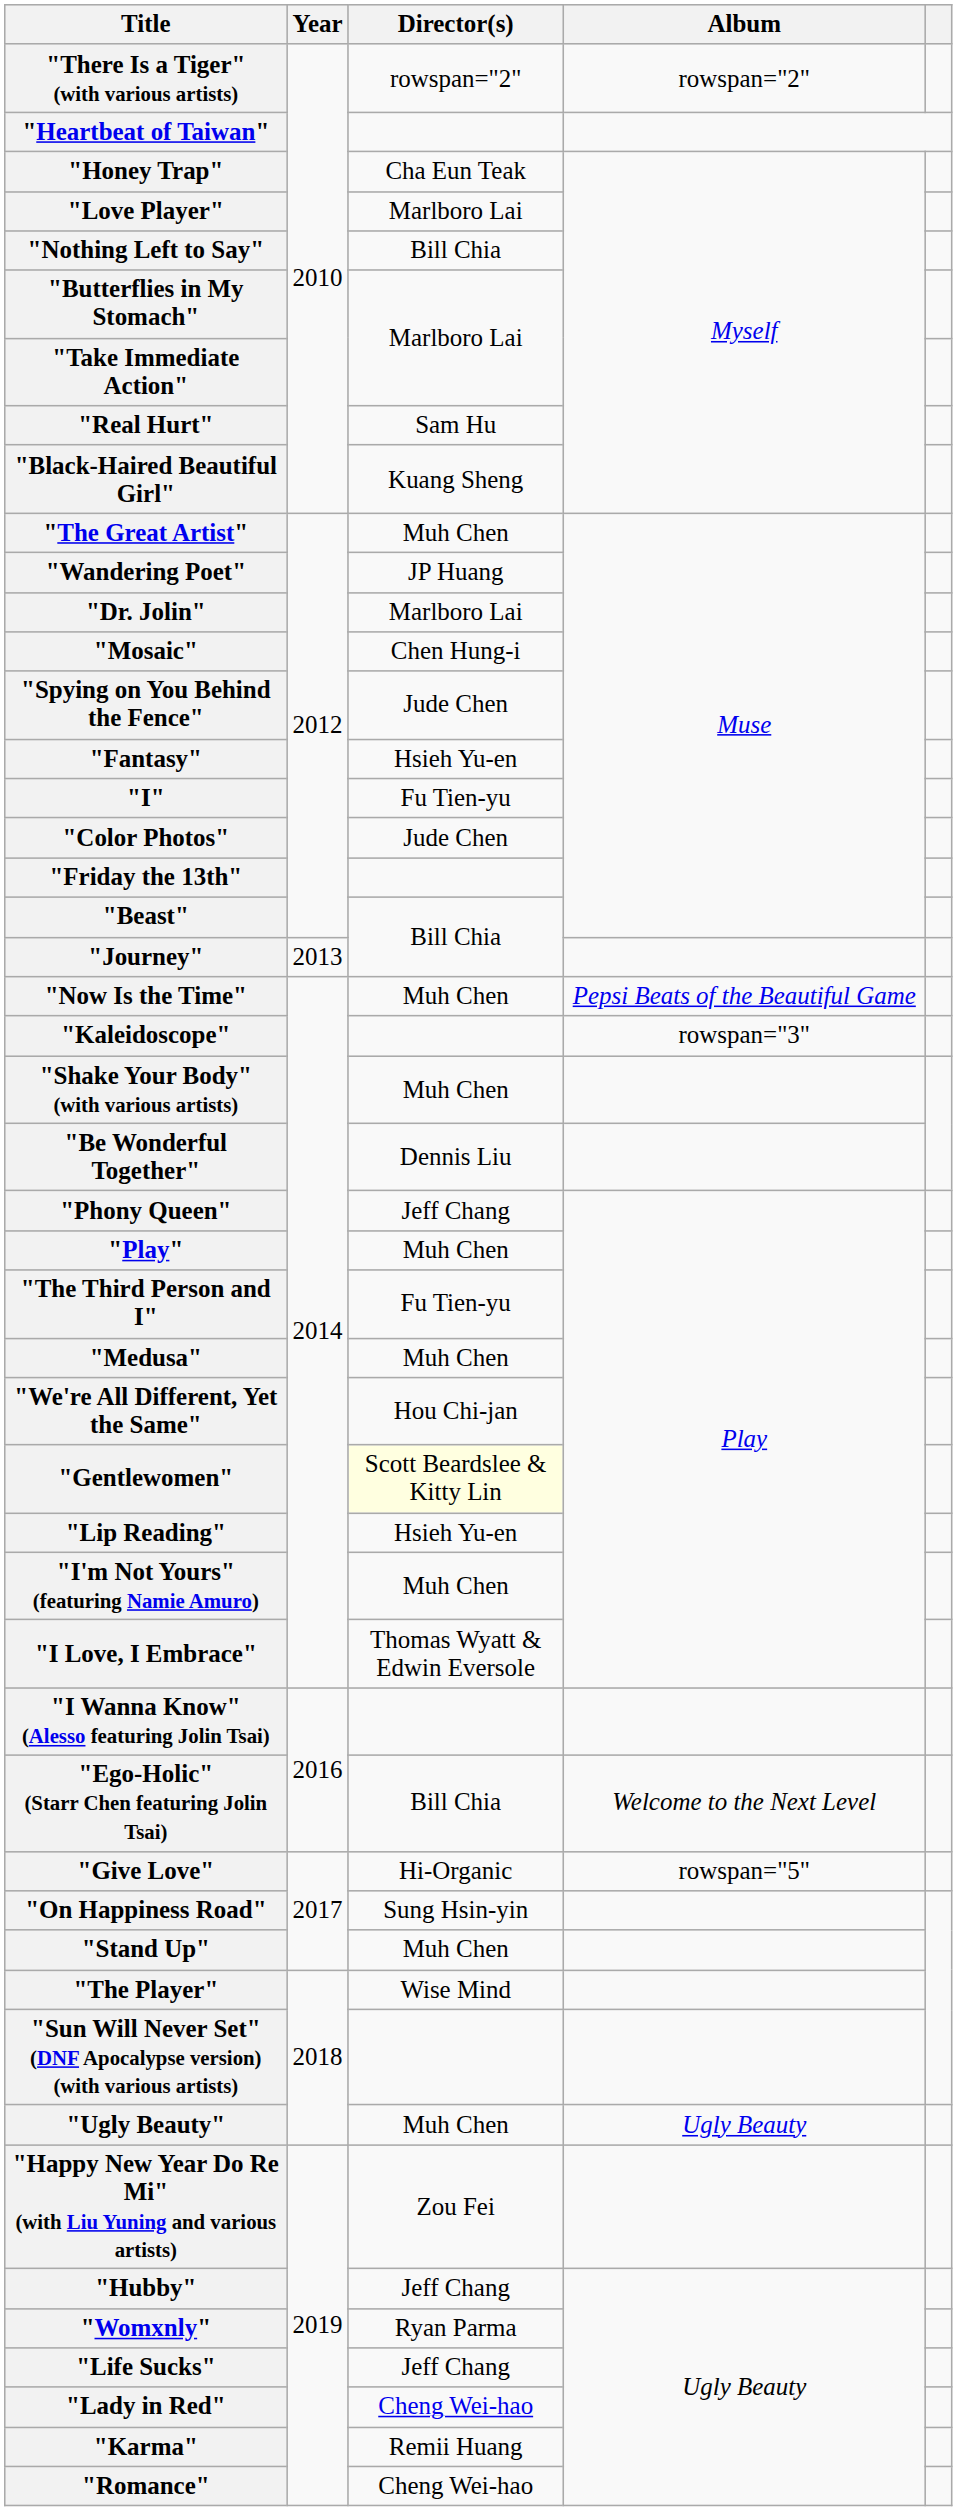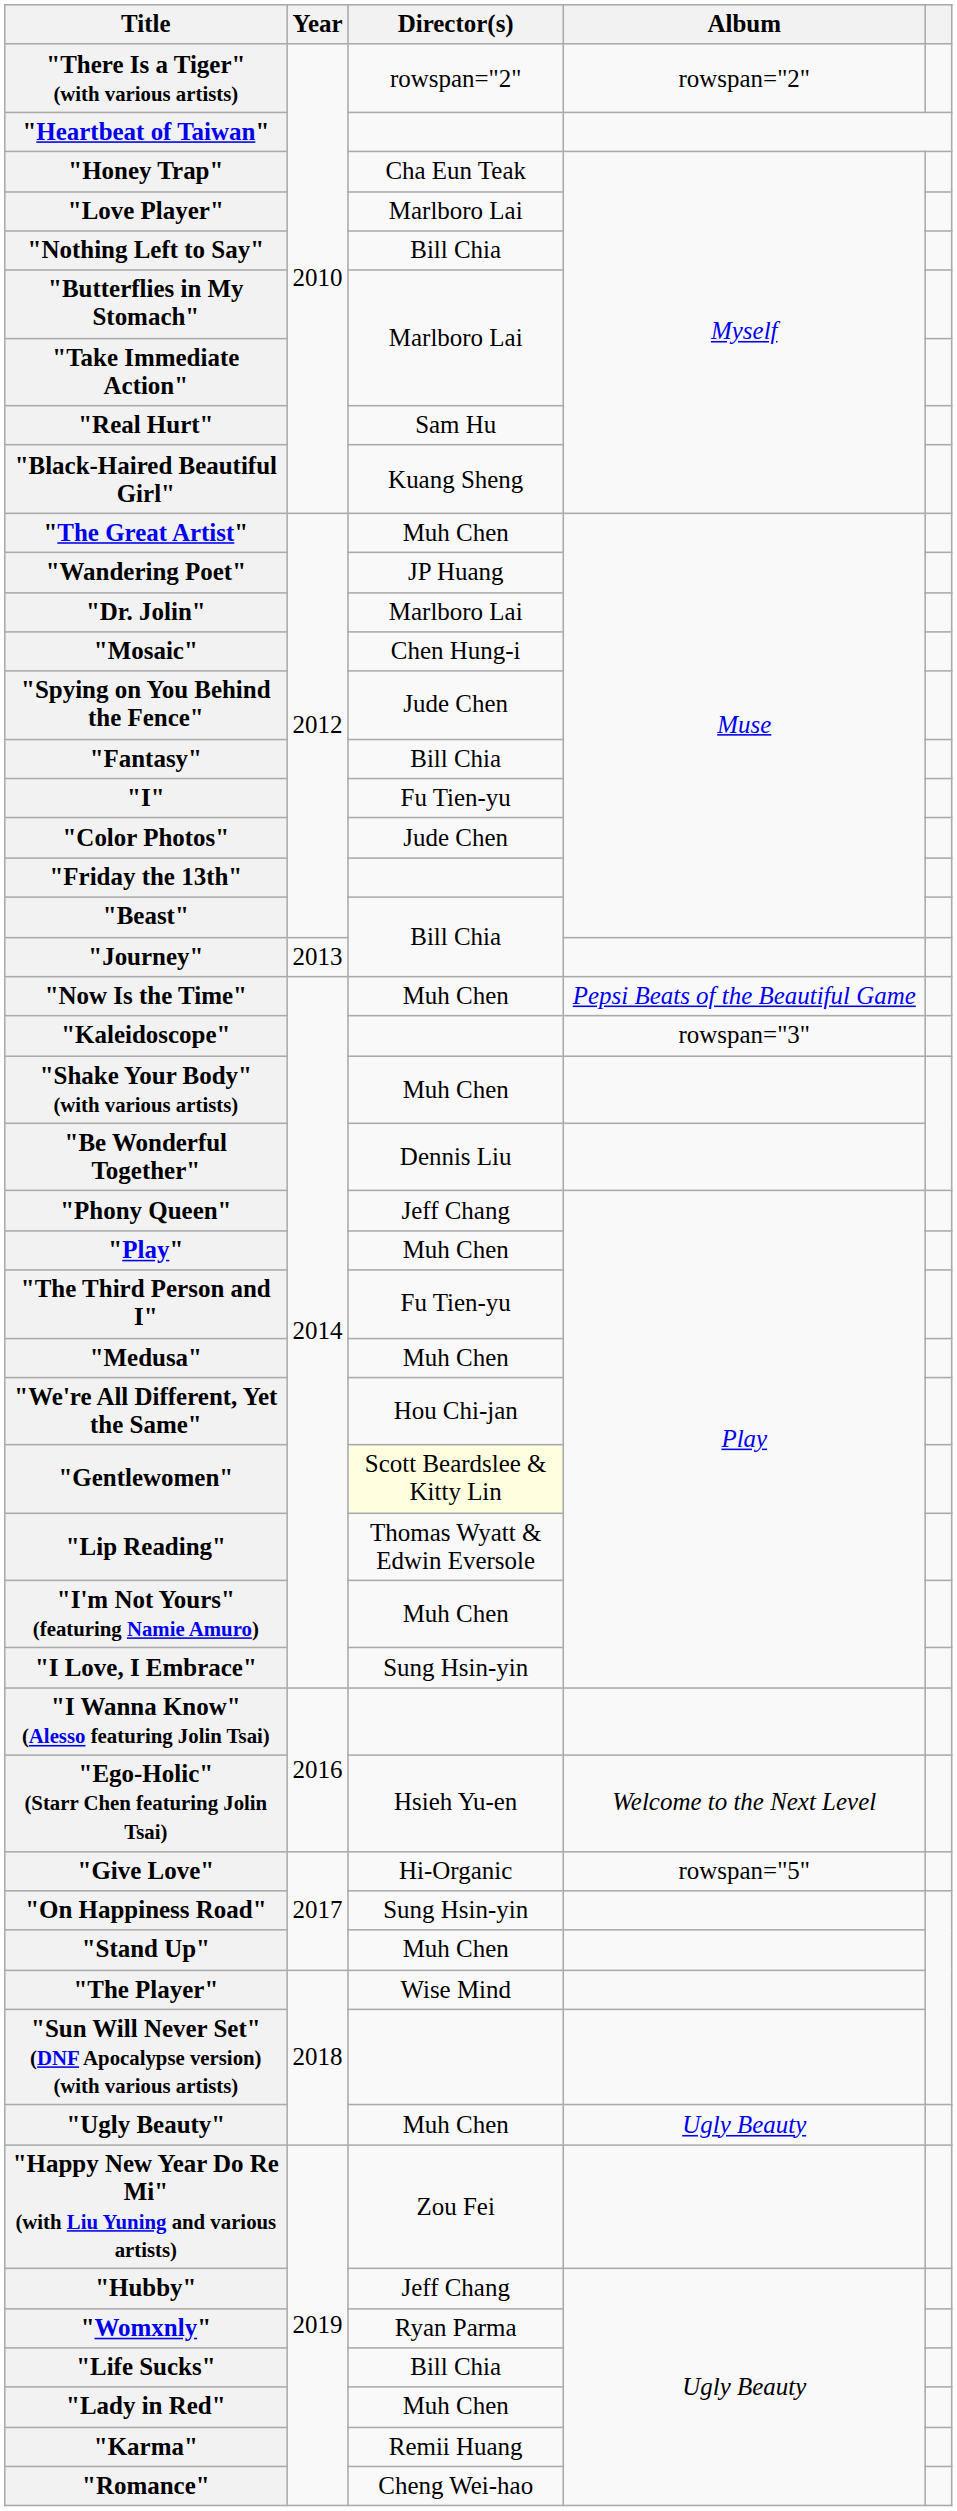(456, 758) Hsieh Yu-en -> (456, 758) Bill Chia
(456, 1532) Hsieh Yu-en -> (456, 1546) Thomas Wyatt & Edwin Eversole
(456, 1653) Thomas Wyatt & Edwin Eversole -> (456, 1667) Sung Hsin-yin
(456, 1802) Bill Chia -> (456, 1802) Hsieh Yu-en
(456, 2367) Jeff Chang -> (456, 2367) Bill Chia
(456, 2406) Cheng Wei-hao -> (456, 2406) Muh Chen
